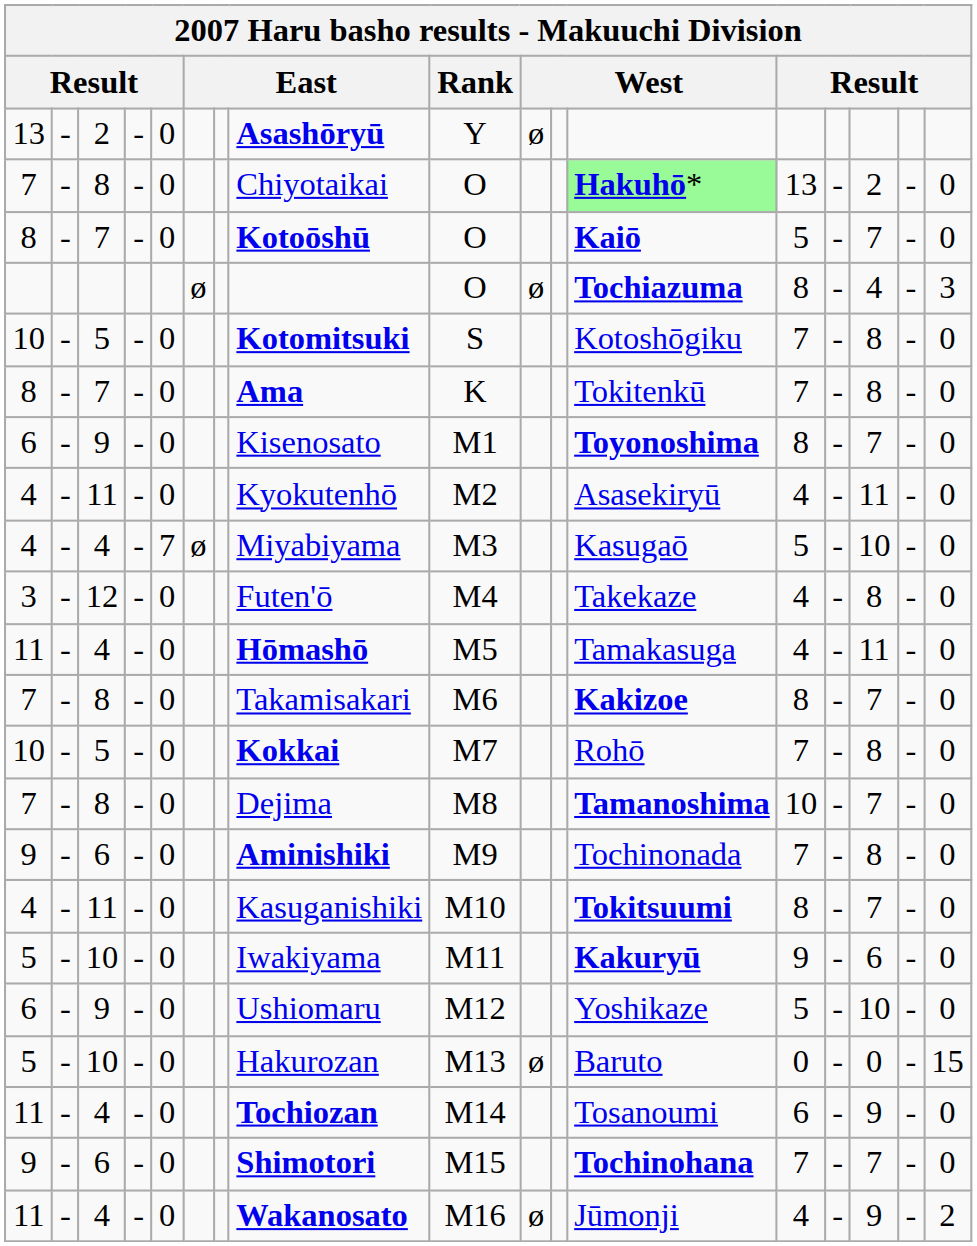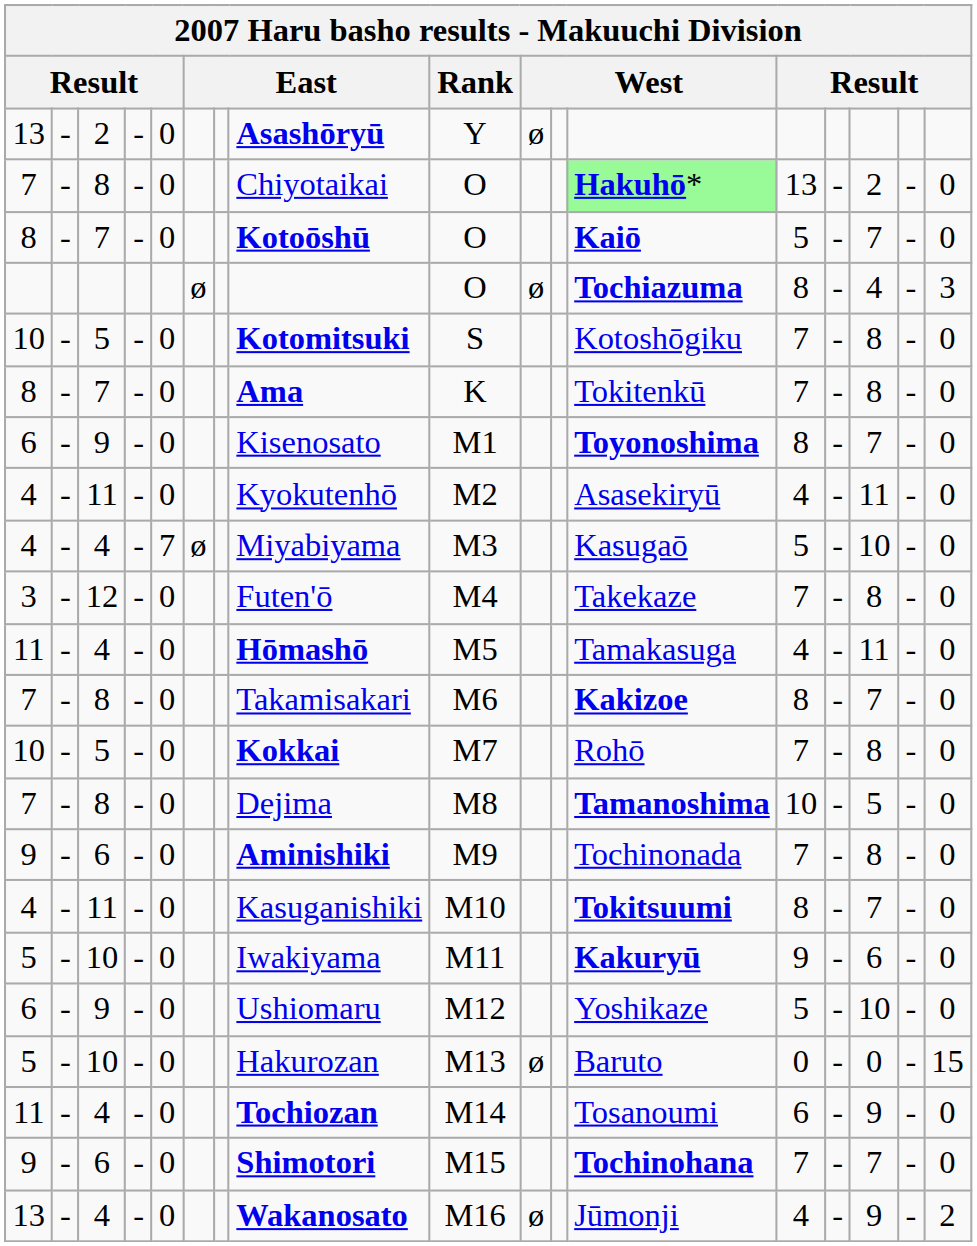(801, 596) 4 -> (801, 596) 7
(874, 802) 7 -> (874, 802) 5
(29, 1215) 11 -> (29, 1215) 13
